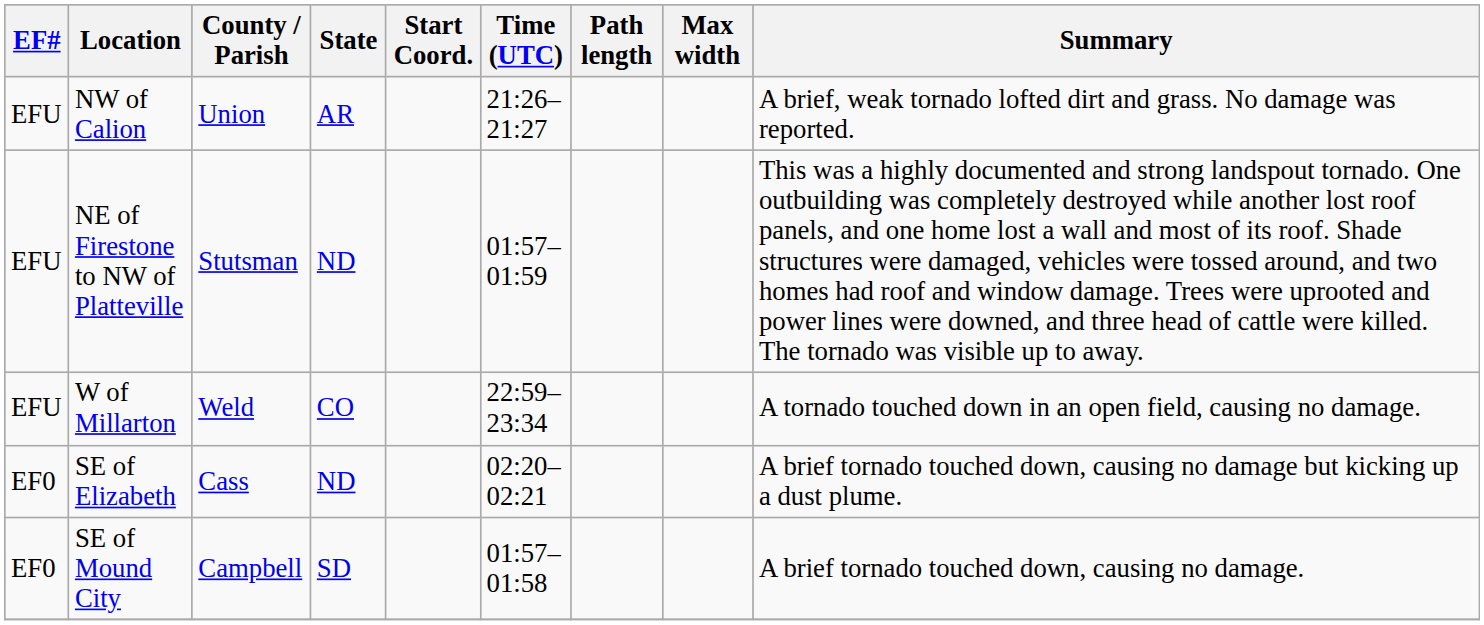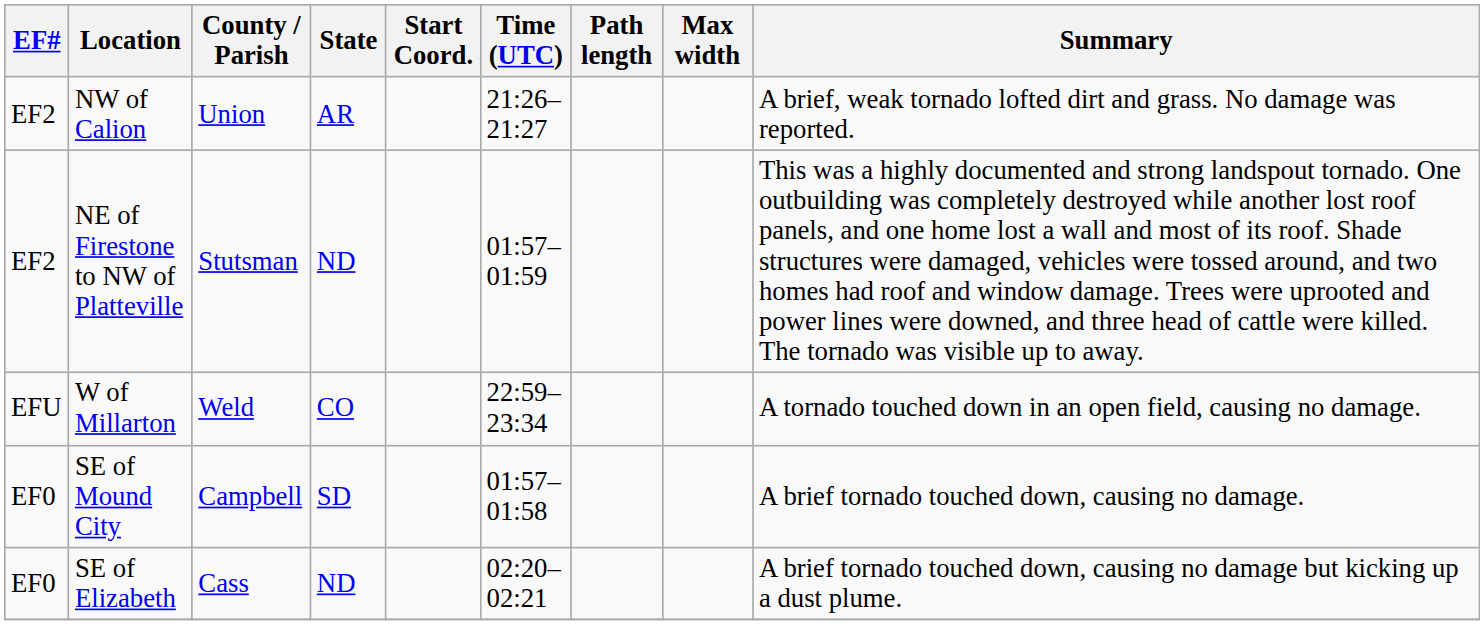(36, 113) EFU -> (33, 113) EF2
(36, 260) EFU -> (33, 260) EF2
rows swapped: (114, 568) <-> (125, 480)
